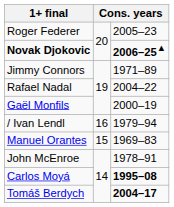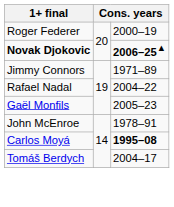(135, 31) 2005–23 -> (135, 31) 2000–19
(135, 105) 2000–19 -> (135, 105) 2005–23
- row: (36, 123)
- row: (47, 140)
(135, 194) bold -> (135, 158) normal
